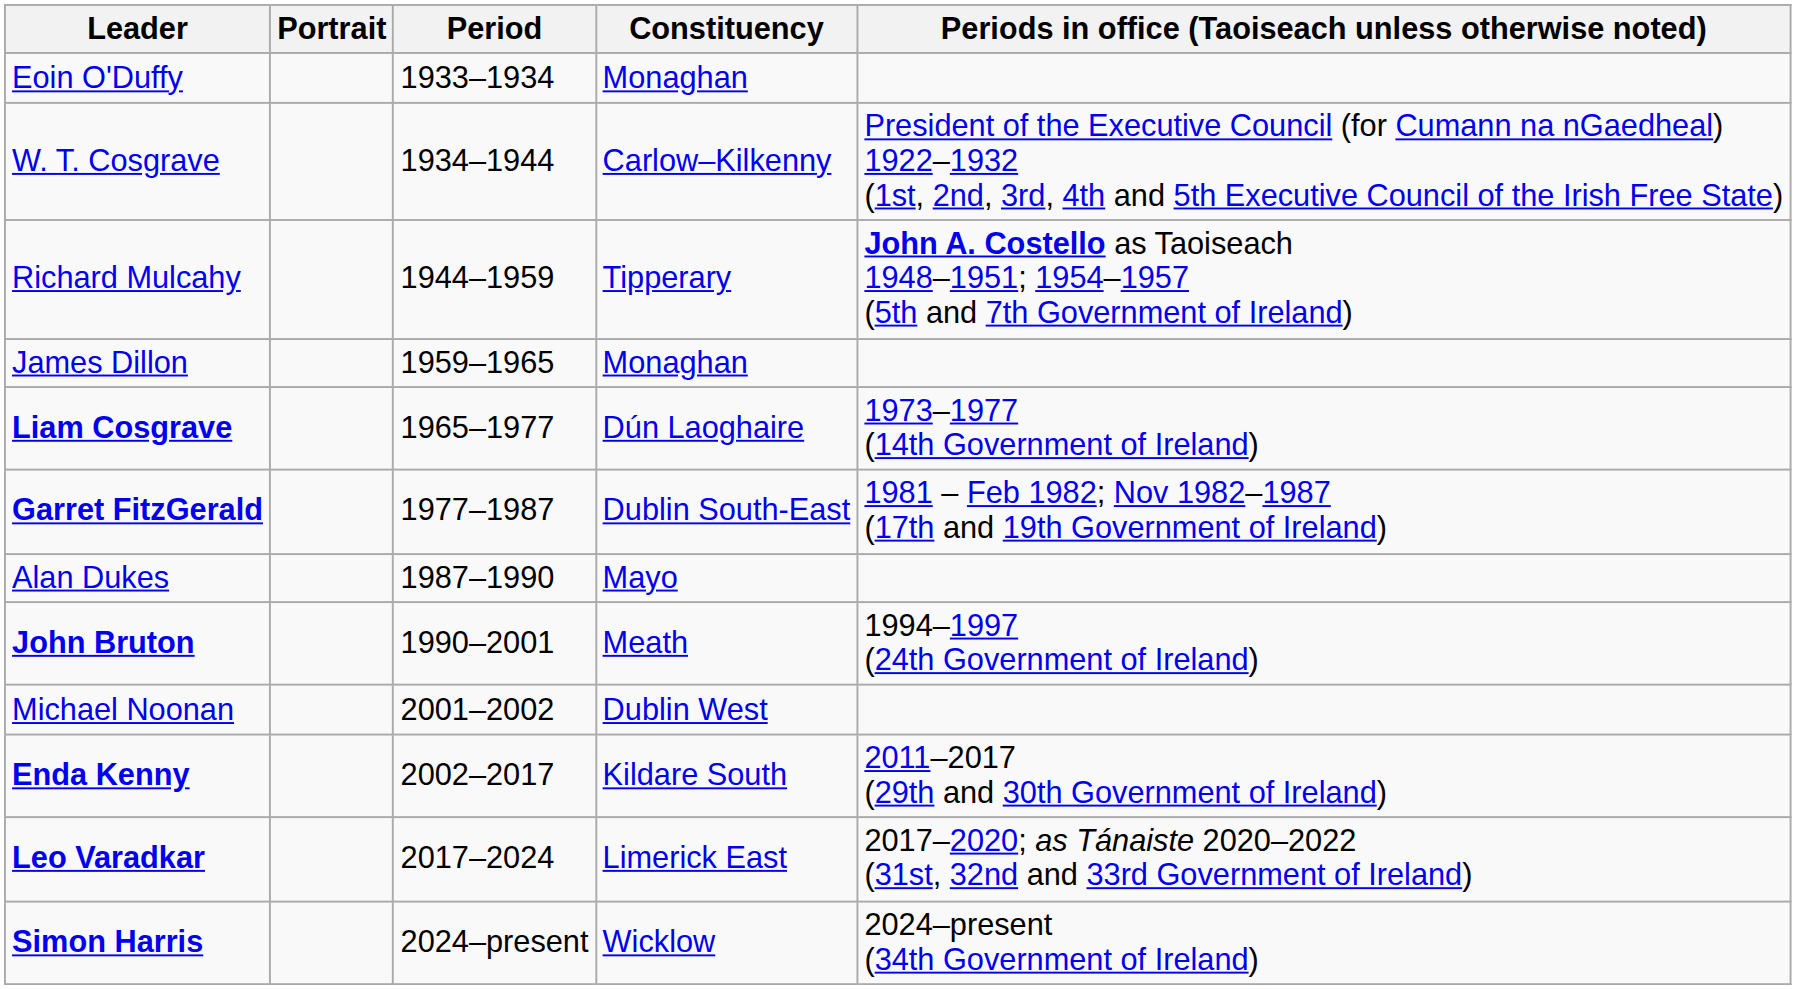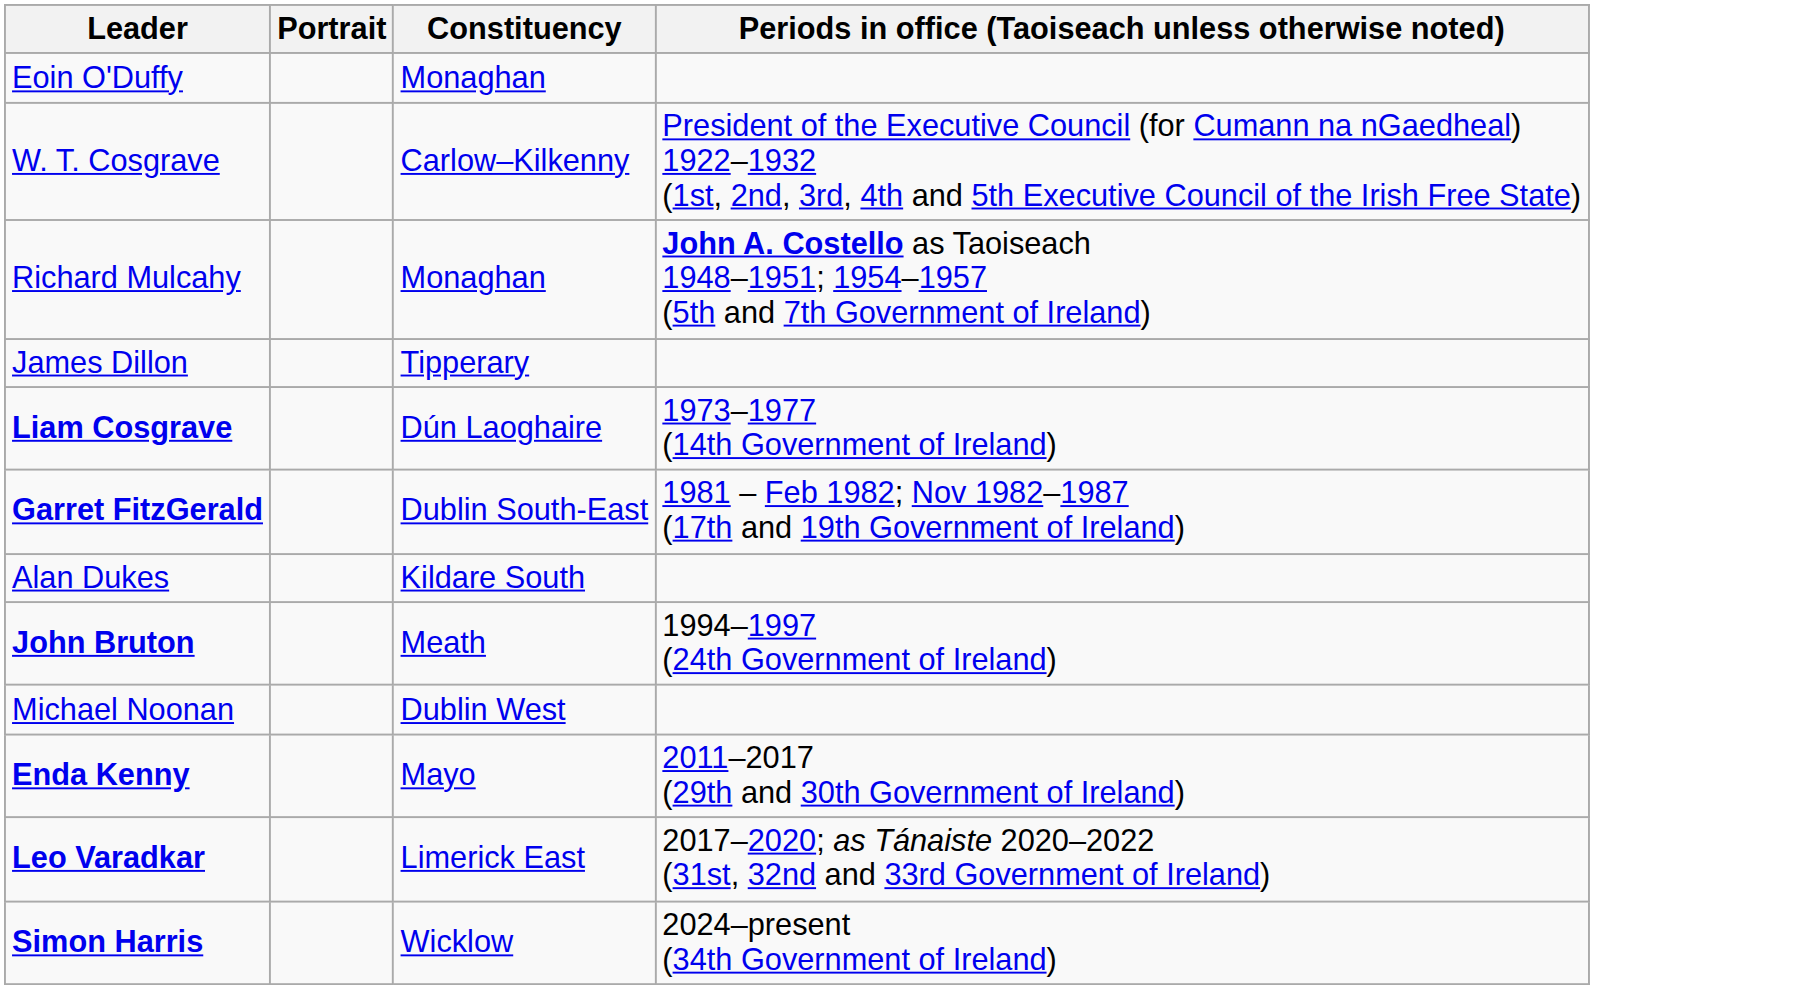- column: (495, 28)
(667, 278) Tipperary -> (473, 278) Monaghan
(675, 361) Monaghan -> (465, 361) Tipperary
(640, 577) Mayo -> (493, 577) Kildare South
(695, 775) Kildare South -> (438, 775) Mayo
